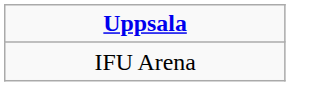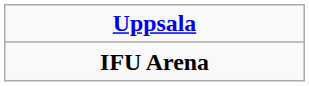(145, 61) normal -> (155, 61) bold
